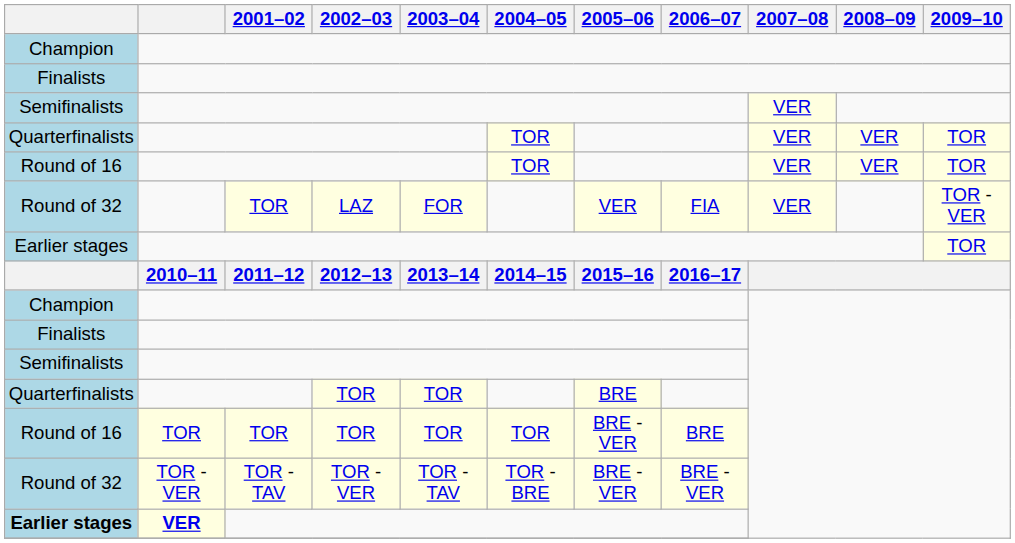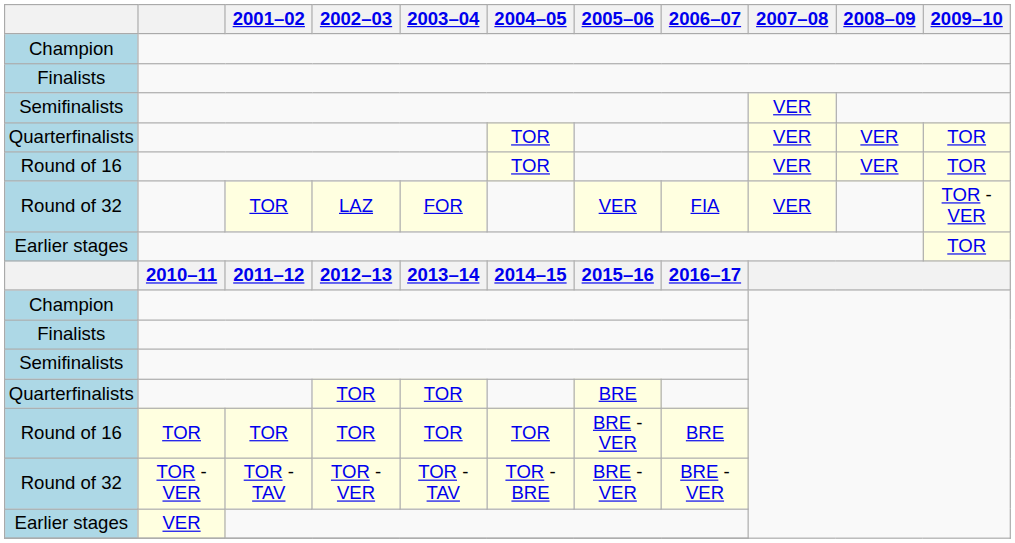(71, 523) bold -> (71, 523) normal
(182, 523) bold -> (182, 523) normal
